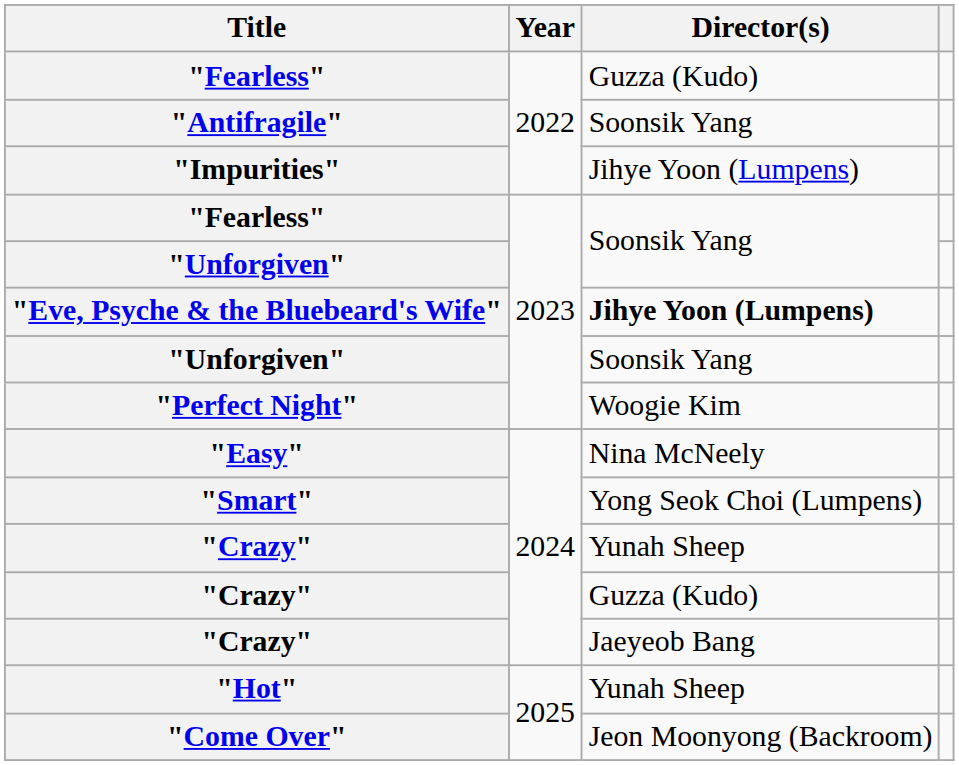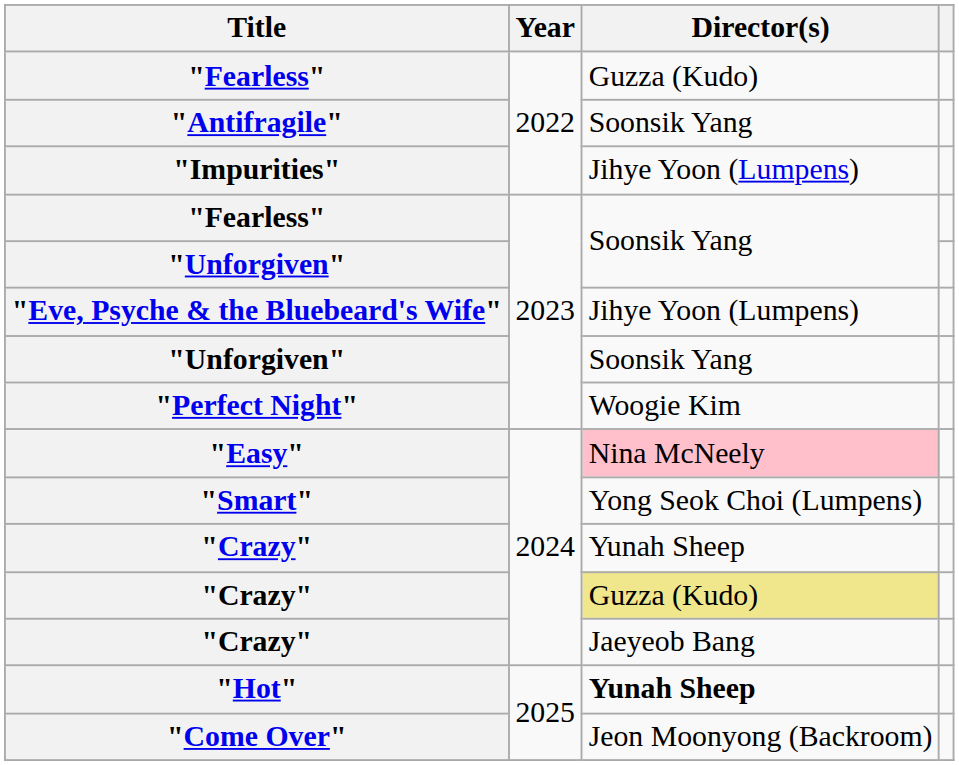(731, 311) bold -> (724, 311) normal
(677, 452) no background -> (677, 452) pink background
(673, 594) no background -> (673, 594) khaki background
(667, 688) normal -> (672, 688) bold
